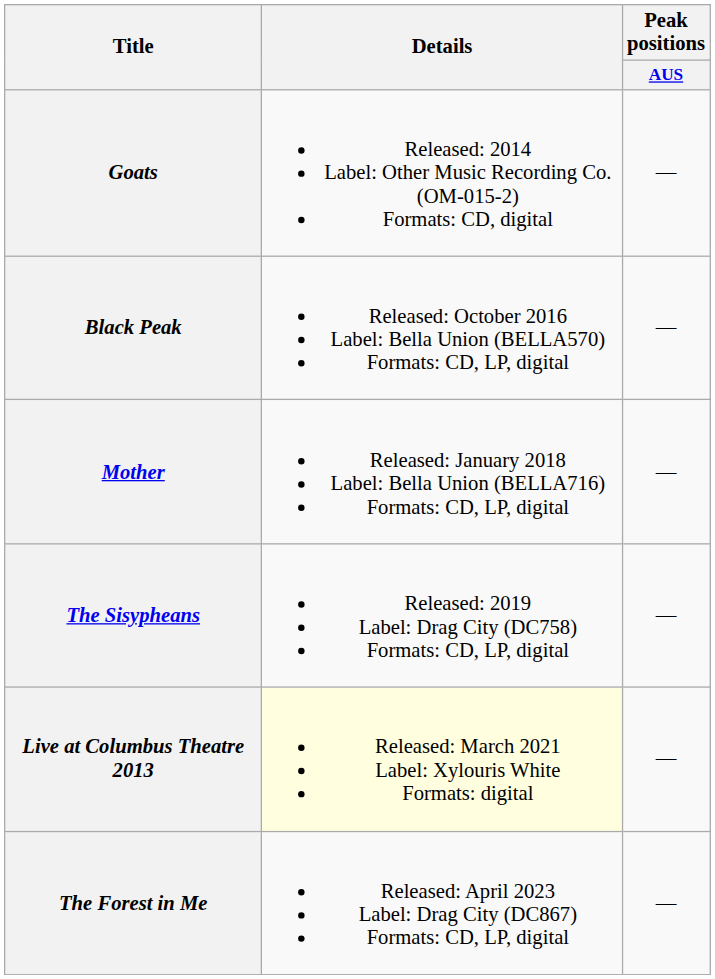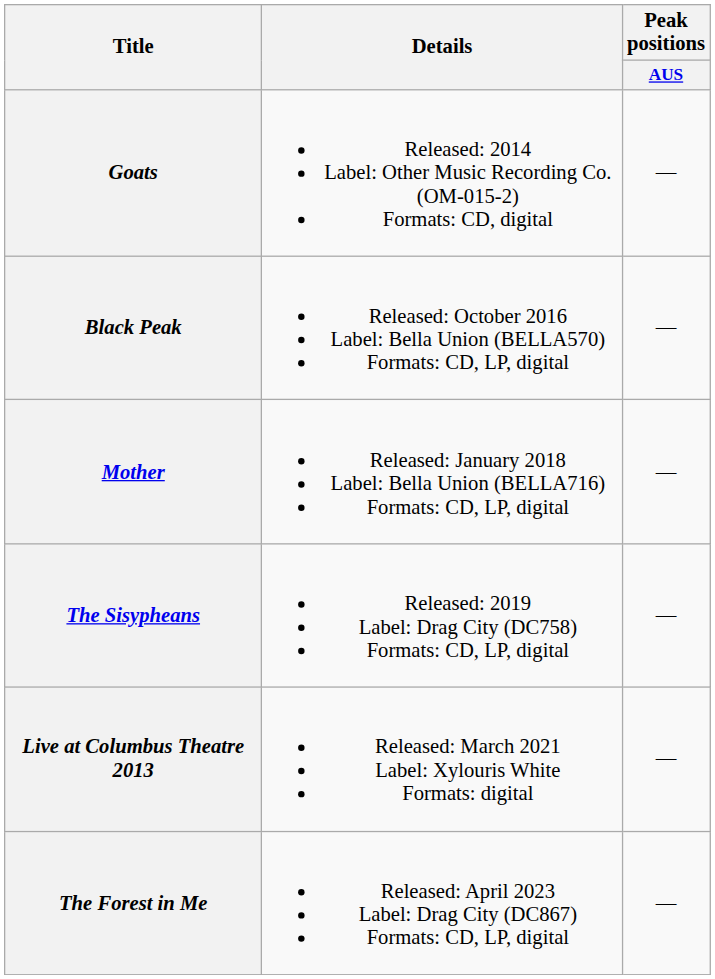(442, 771) lightyellow background -> (442, 771) no background
